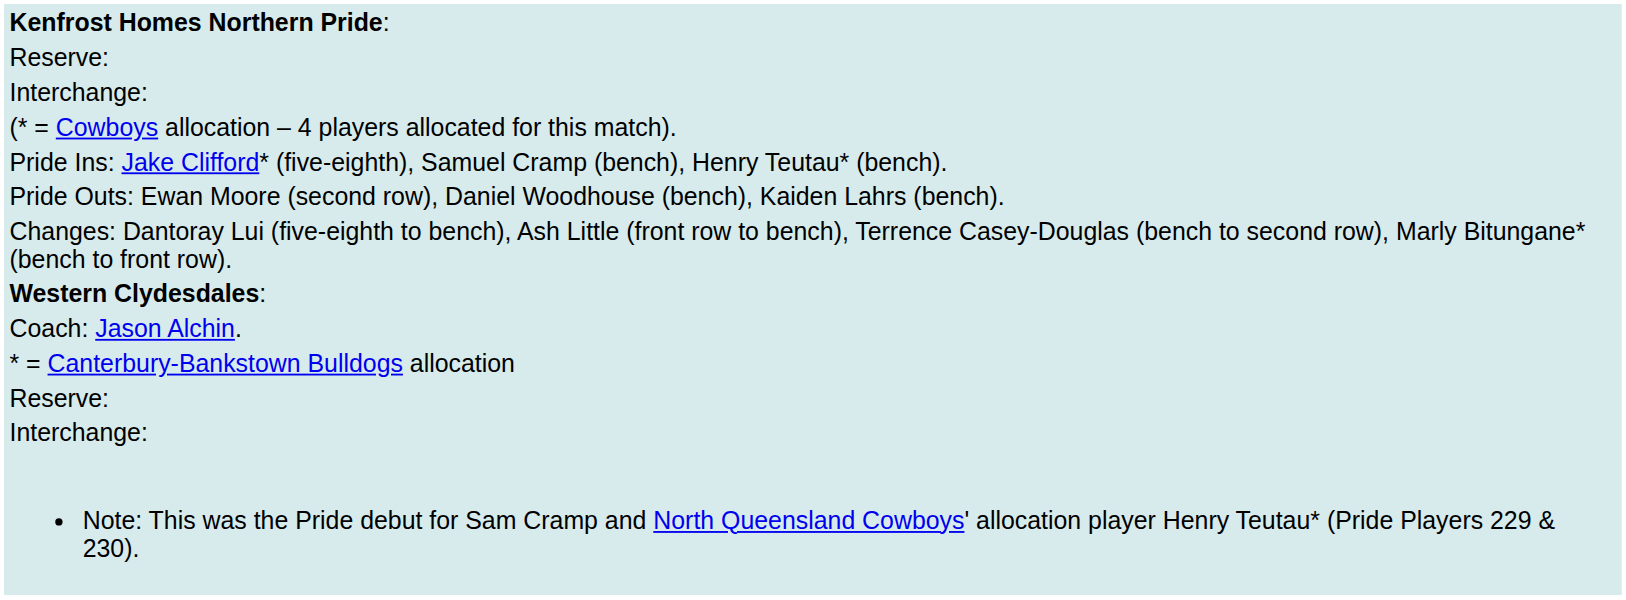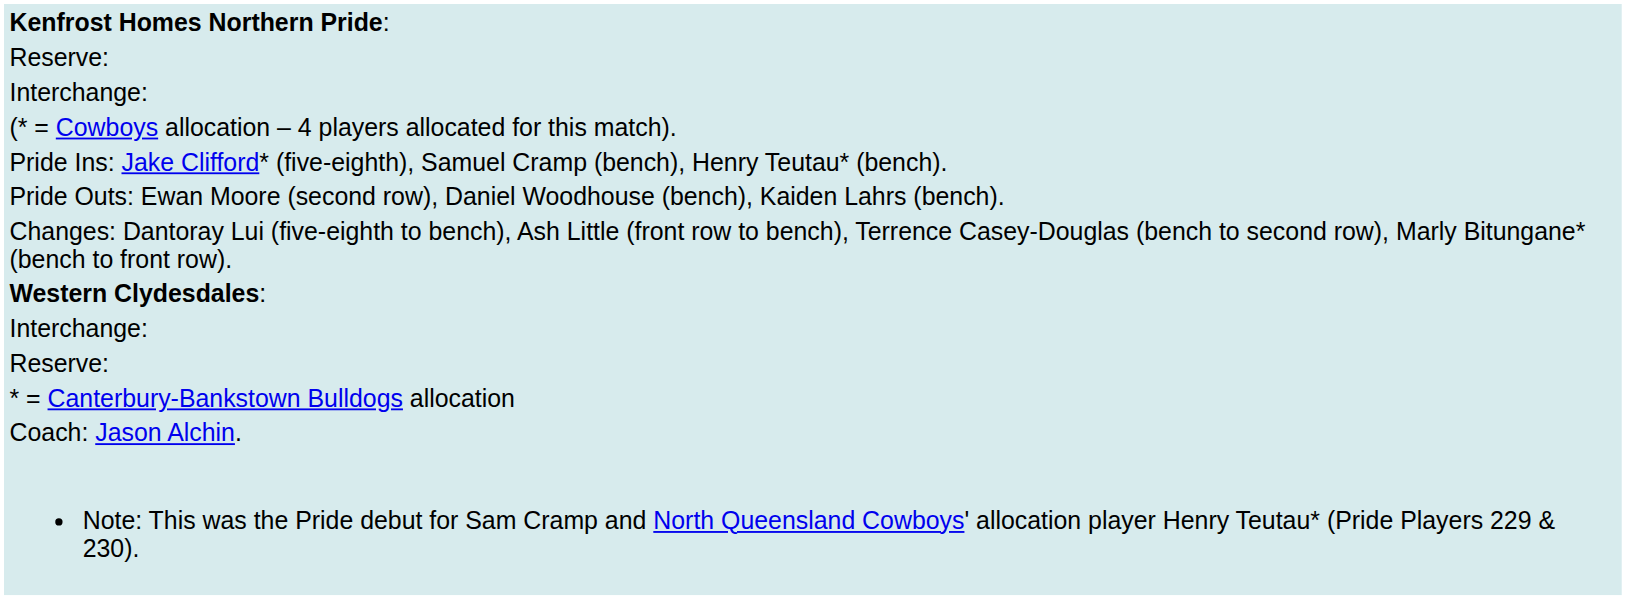(126, 329) Coach: Jason Alchin. -> (79, 329) Interchange:
(262, 364) * = Canterbury-Bankstown Bulldogs allocation -> (59, 364) Reserve:
(59, 398) Reserve: -> (262, 398) * = Canterbury-Bankstown Bulldogs allocation
(79, 433) Interchange: -> (126, 433) Coach: Jason Alchin.
